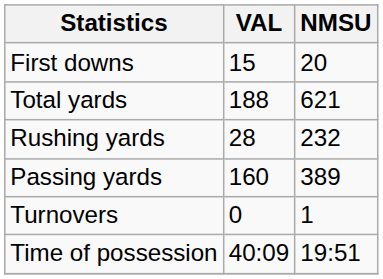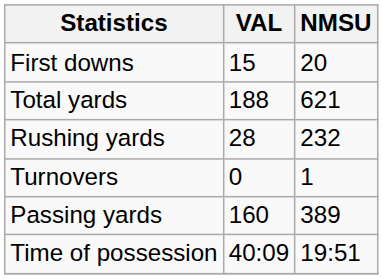rows swapped: (86, 177) <-> (64, 215)
